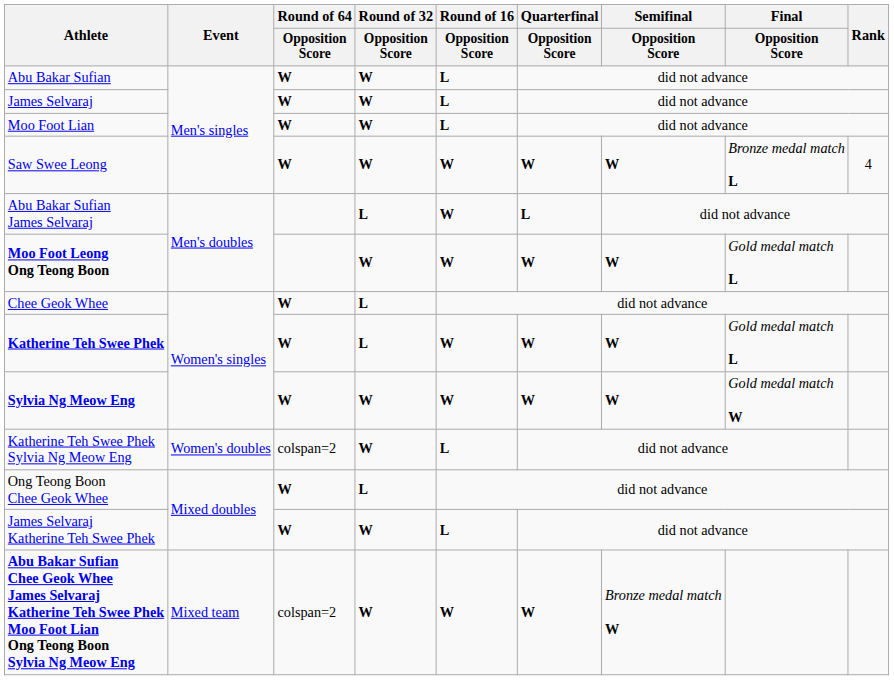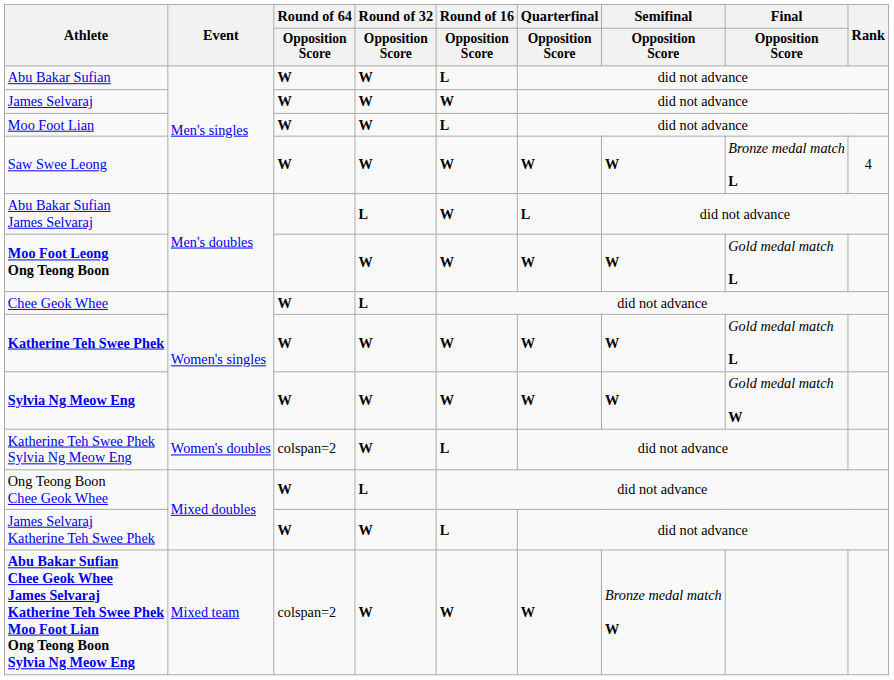(444, 101) L -> (447, 101) W
(363, 343) L -> (366, 343) W
